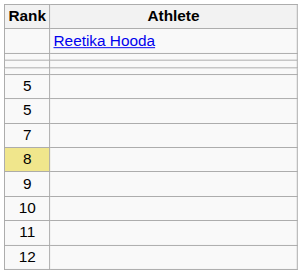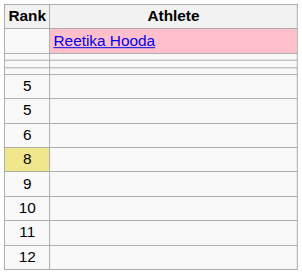(104, 41) no background -> (104, 41) pink background
(27, 135) 7 -> (27, 135) 6
